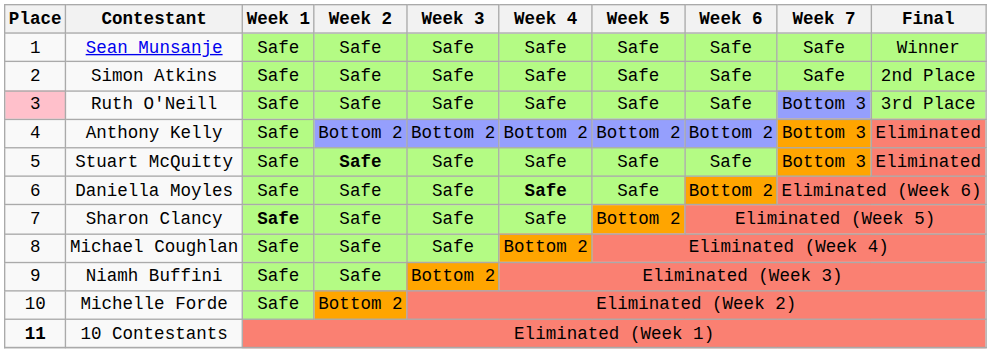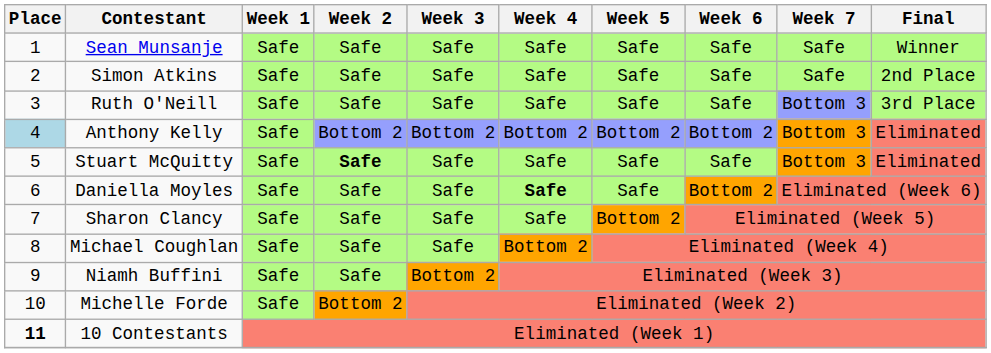(35, 105) pink background -> (35, 105) no background
(35, 133) no background -> (35, 133) lightblue background
(278, 219) bold -> (278, 219) normal
